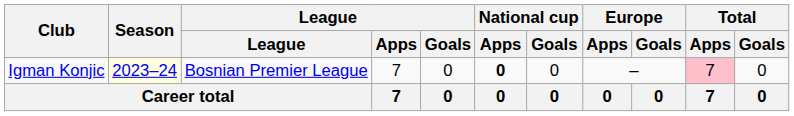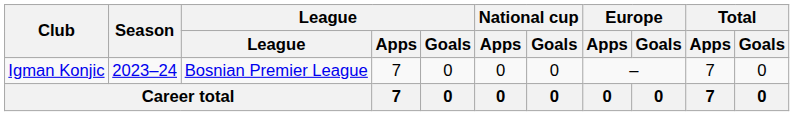(145, 70) lightyellow background -> (145, 70) no background
(501, 70) bold -> (501, 70) normal
(710, 70) pink background -> (710, 70) no background
